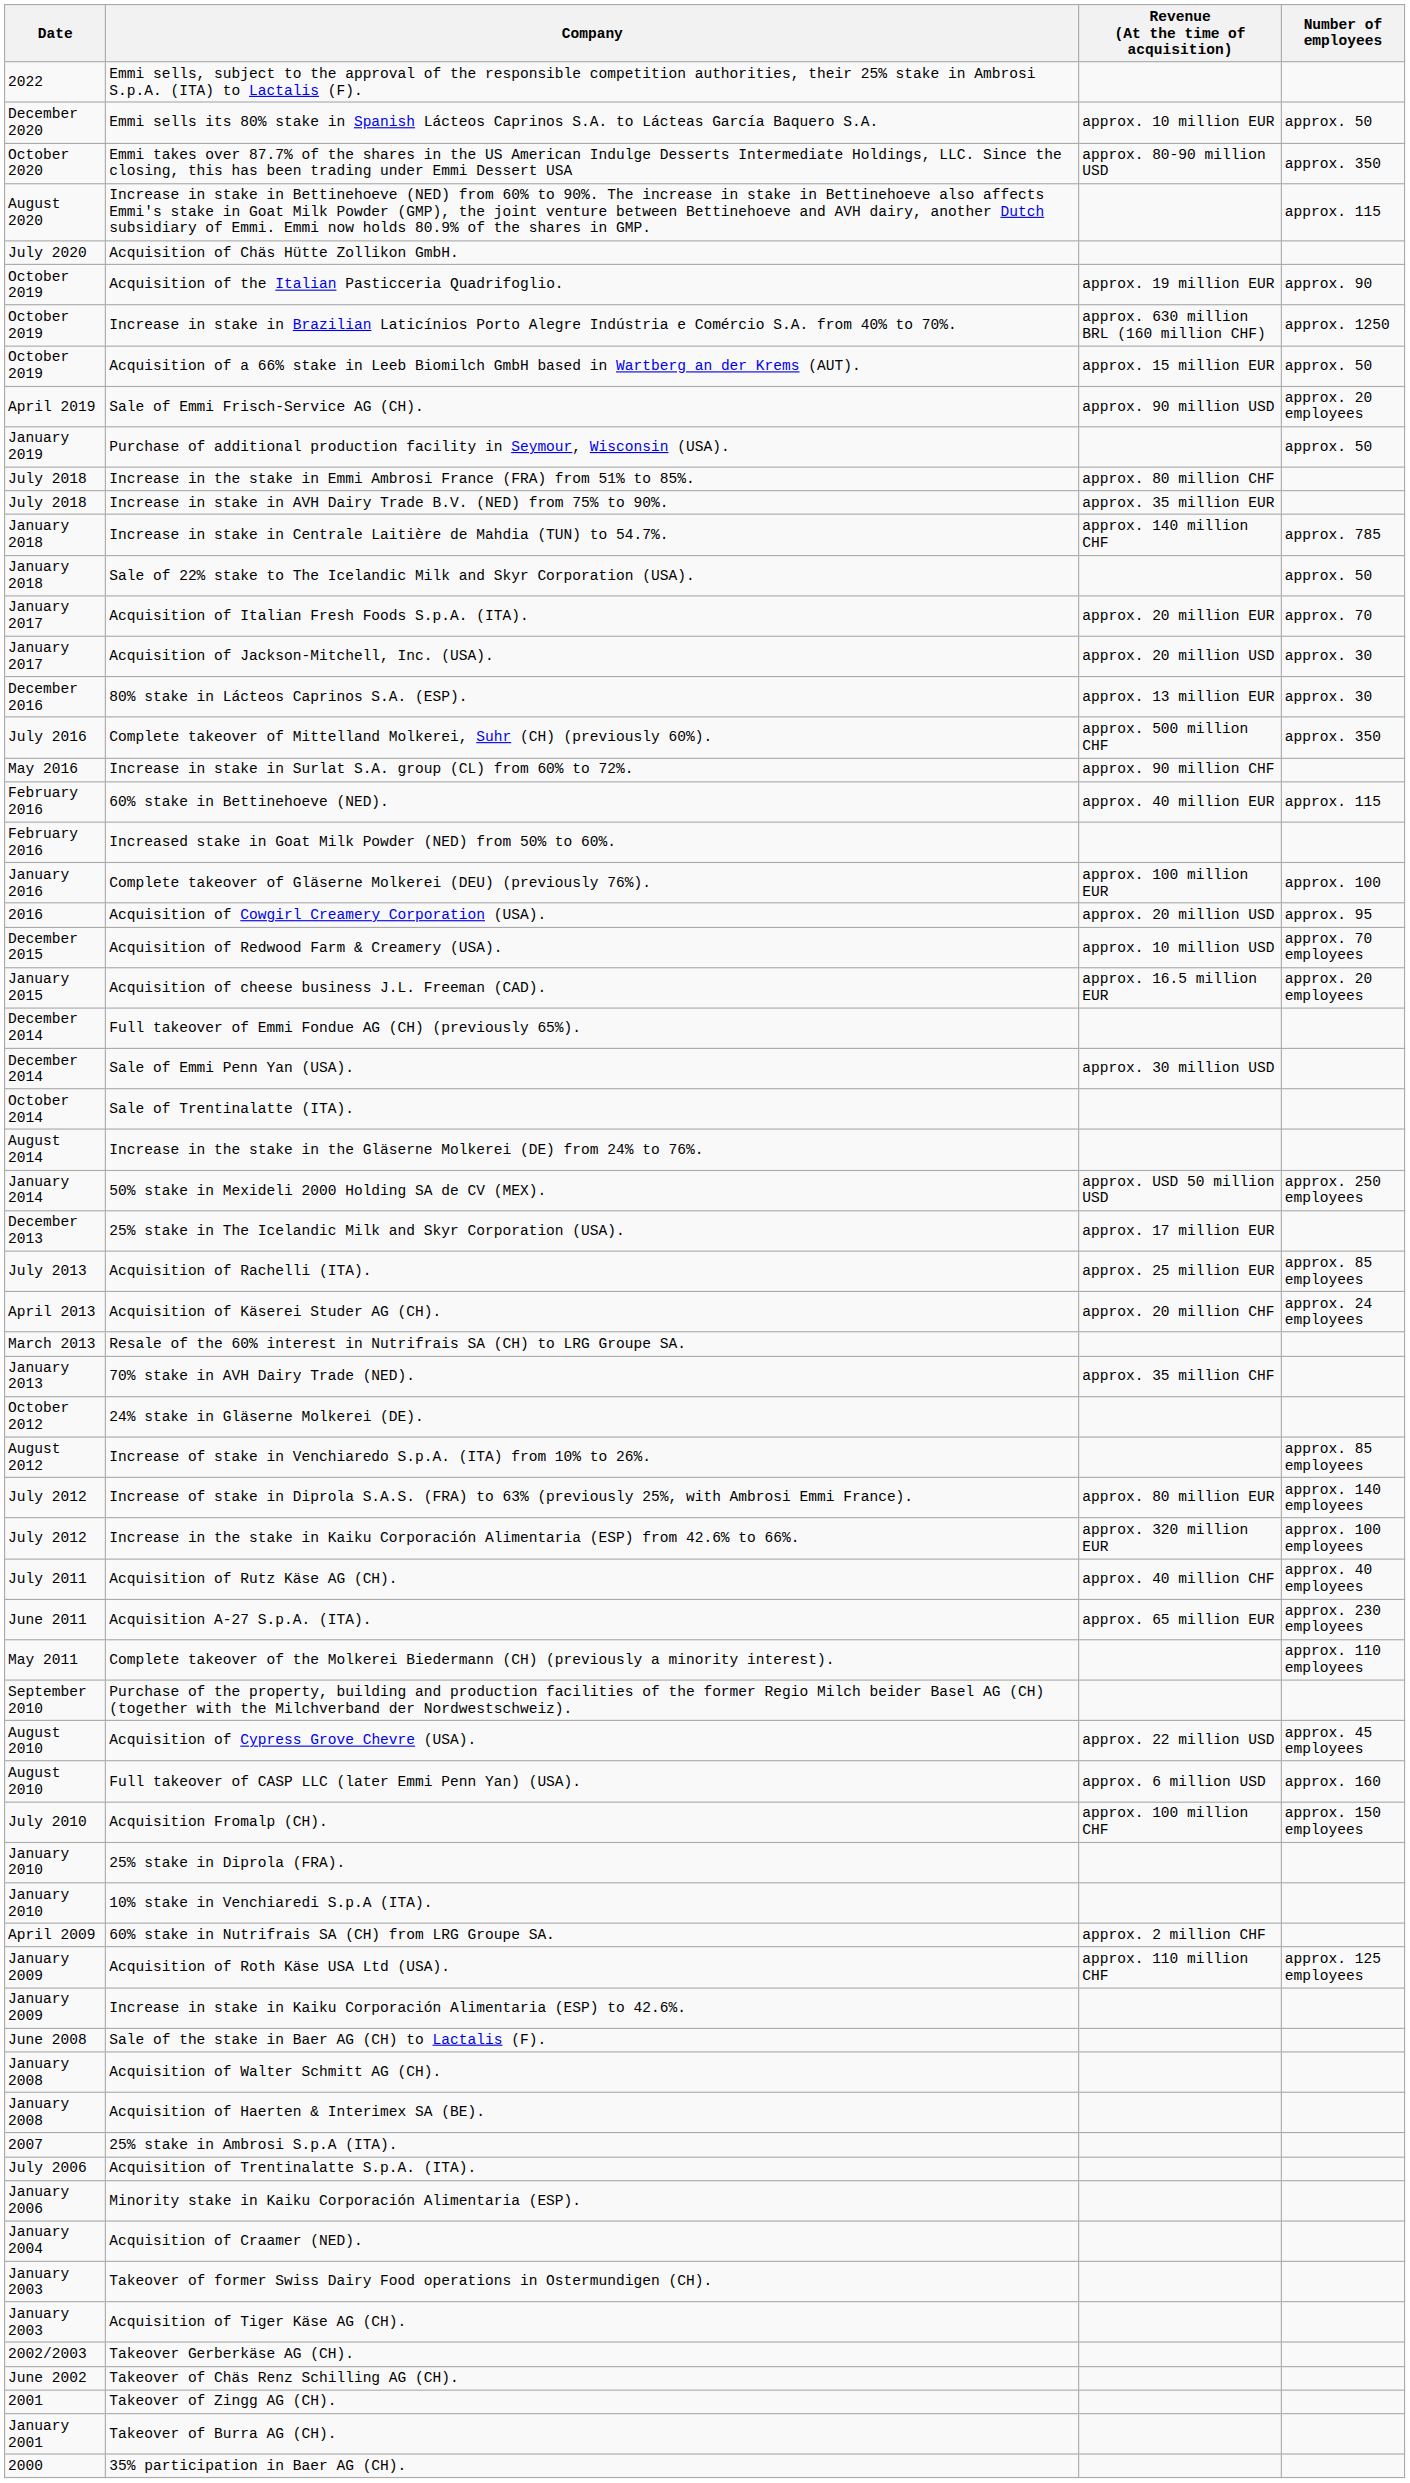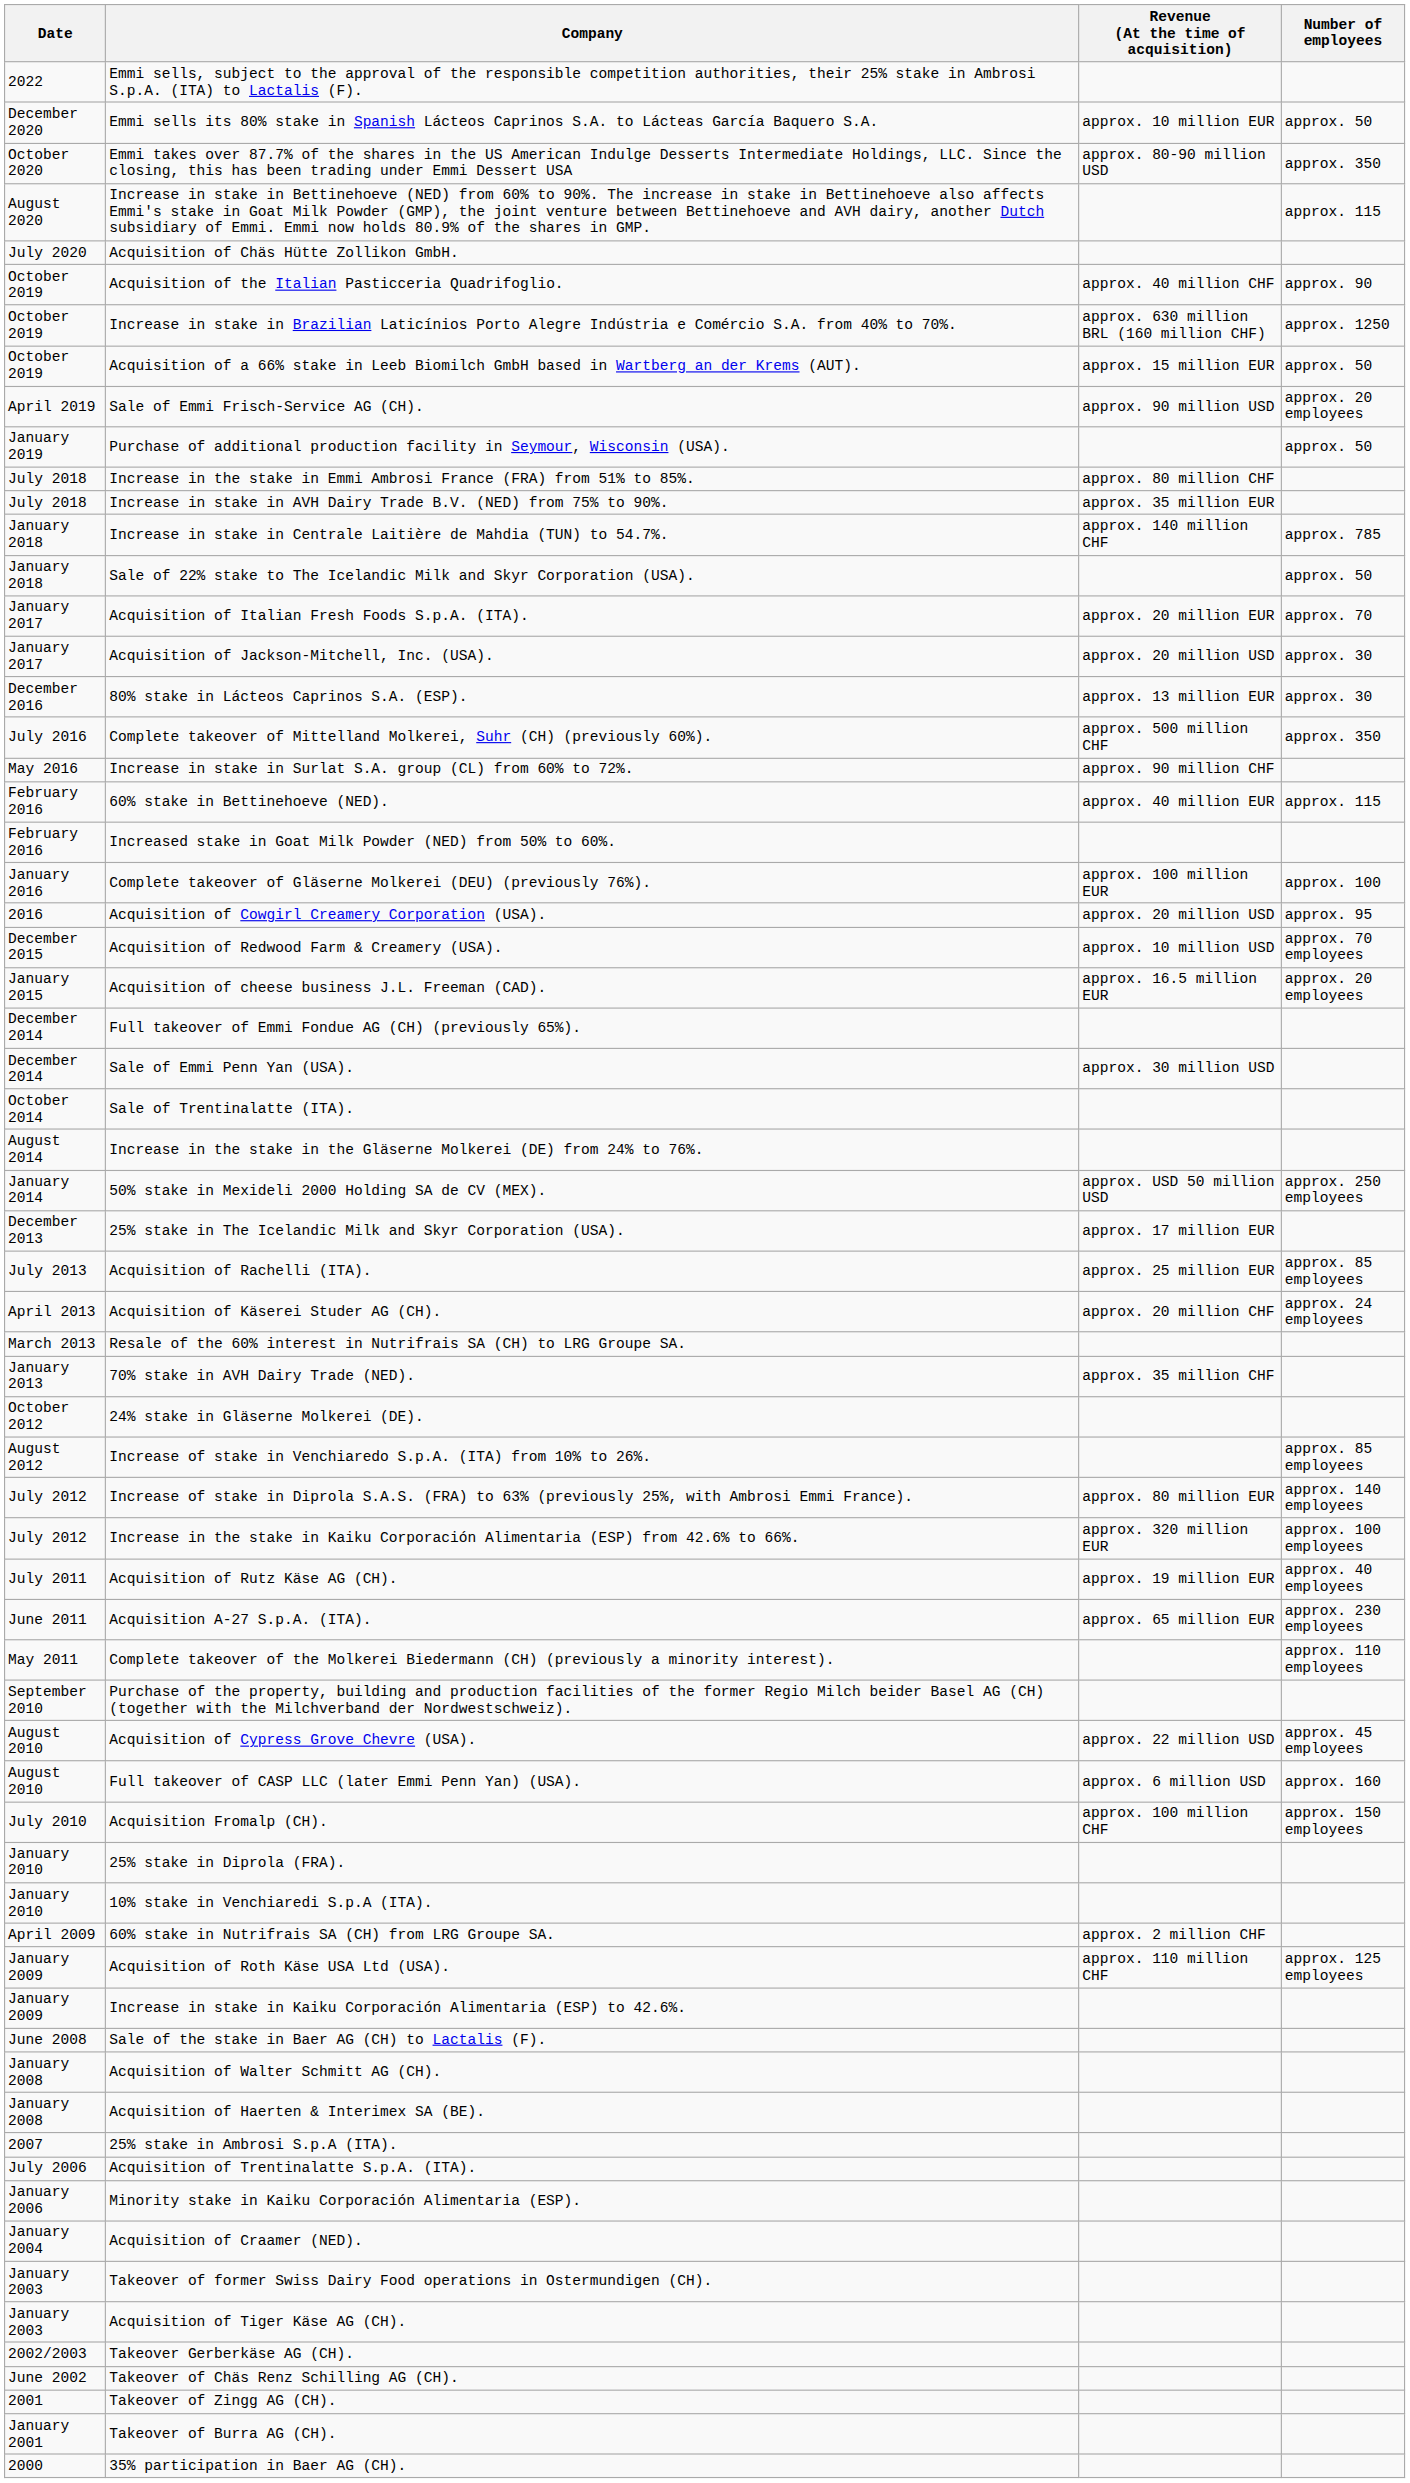(1178, 285) approx. 19 million EUR -> (1178, 285) approx. 40 million CHF
(1178, 1579) approx. 40 million CHF -> (1178, 1579) approx. 19 million EUR
